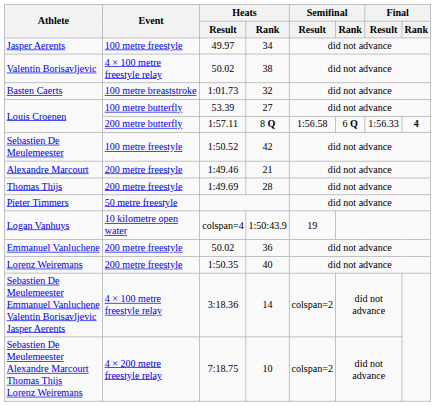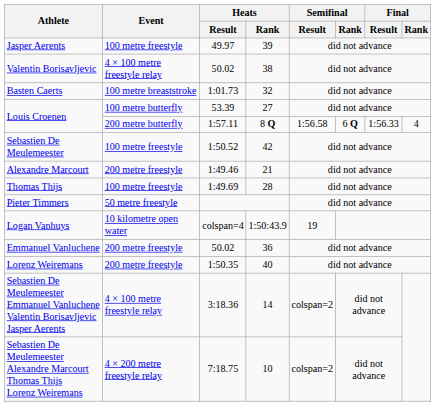(268, 46) 34 -> (268, 46) 39
(416, 124) bold -> (416, 124) normal
(144, 186) 200 metre freestyle -> (144, 186) 100 metre freestyle
